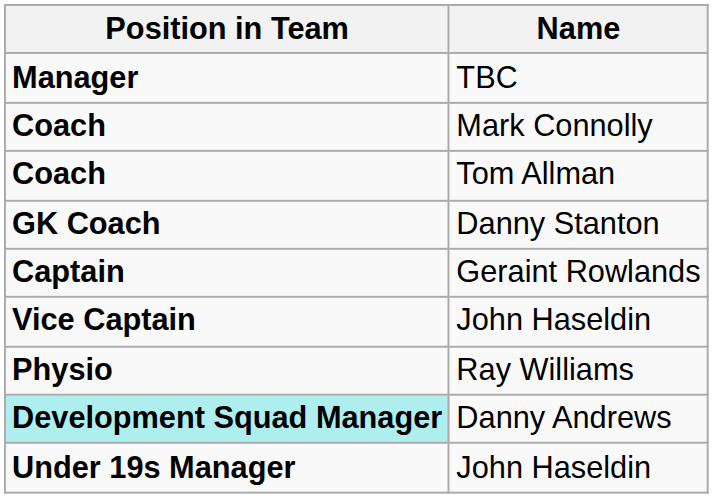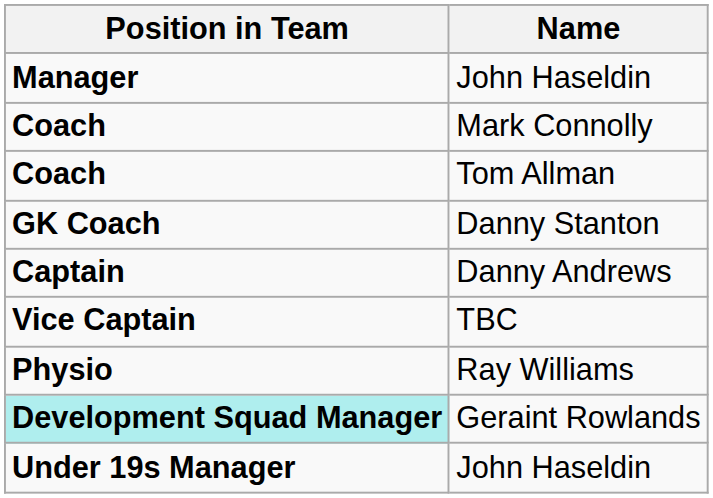(487, 77) TBC -> (554, 77) John Haseldin
(578, 272) Geraint Rowlands -> (564, 272) Danny Andrews
(554, 321) John Haseldin -> (487, 321) TBC
(564, 418) Danny Andrews -> (578, 418) Geraint Rowlands
